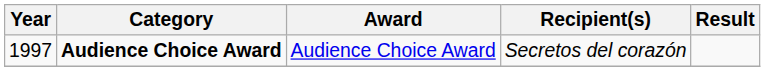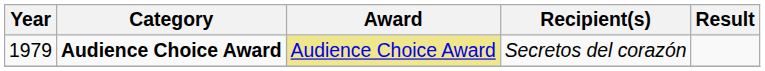(31, 50) 1997 -> (31, 50) 1979
(393, 50) no background -> (393, 50) khaki background
